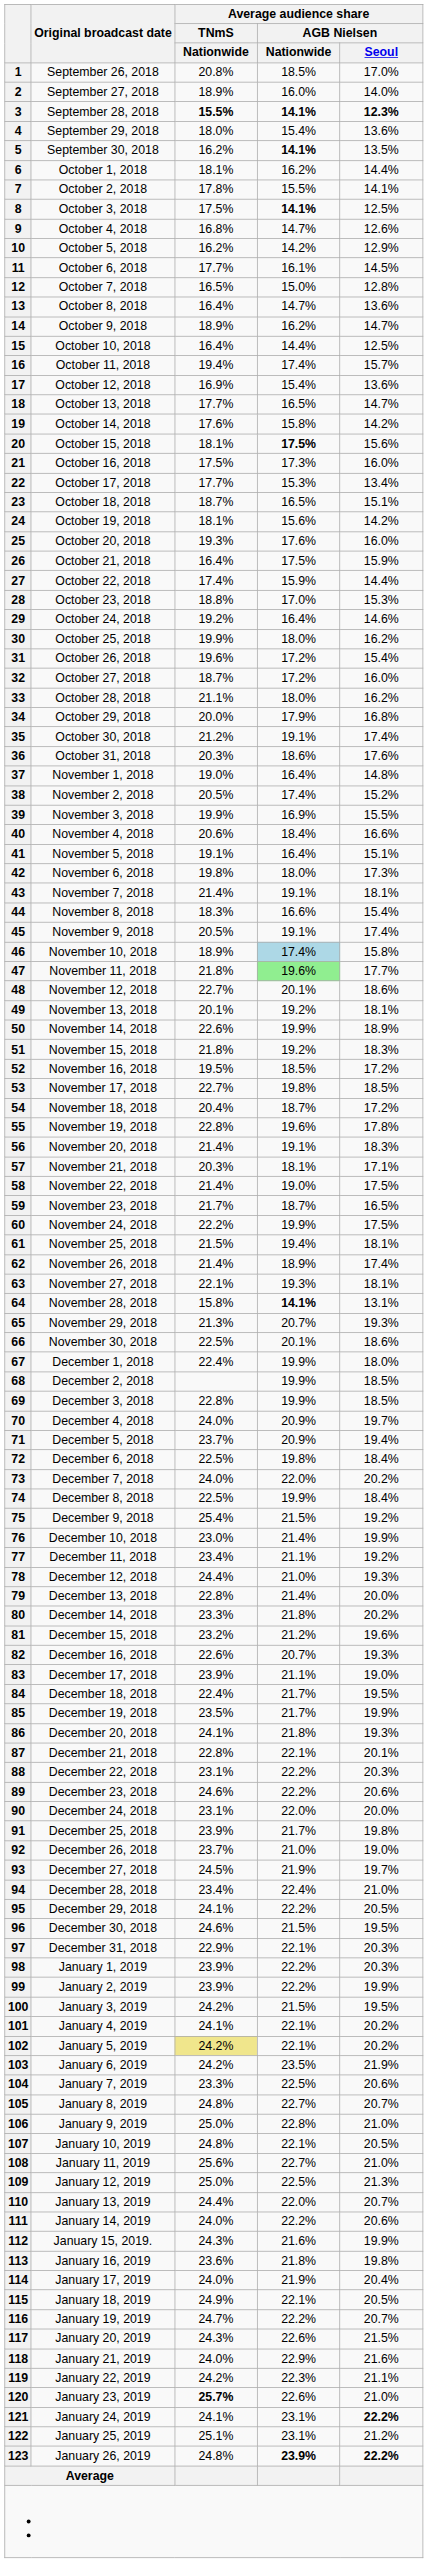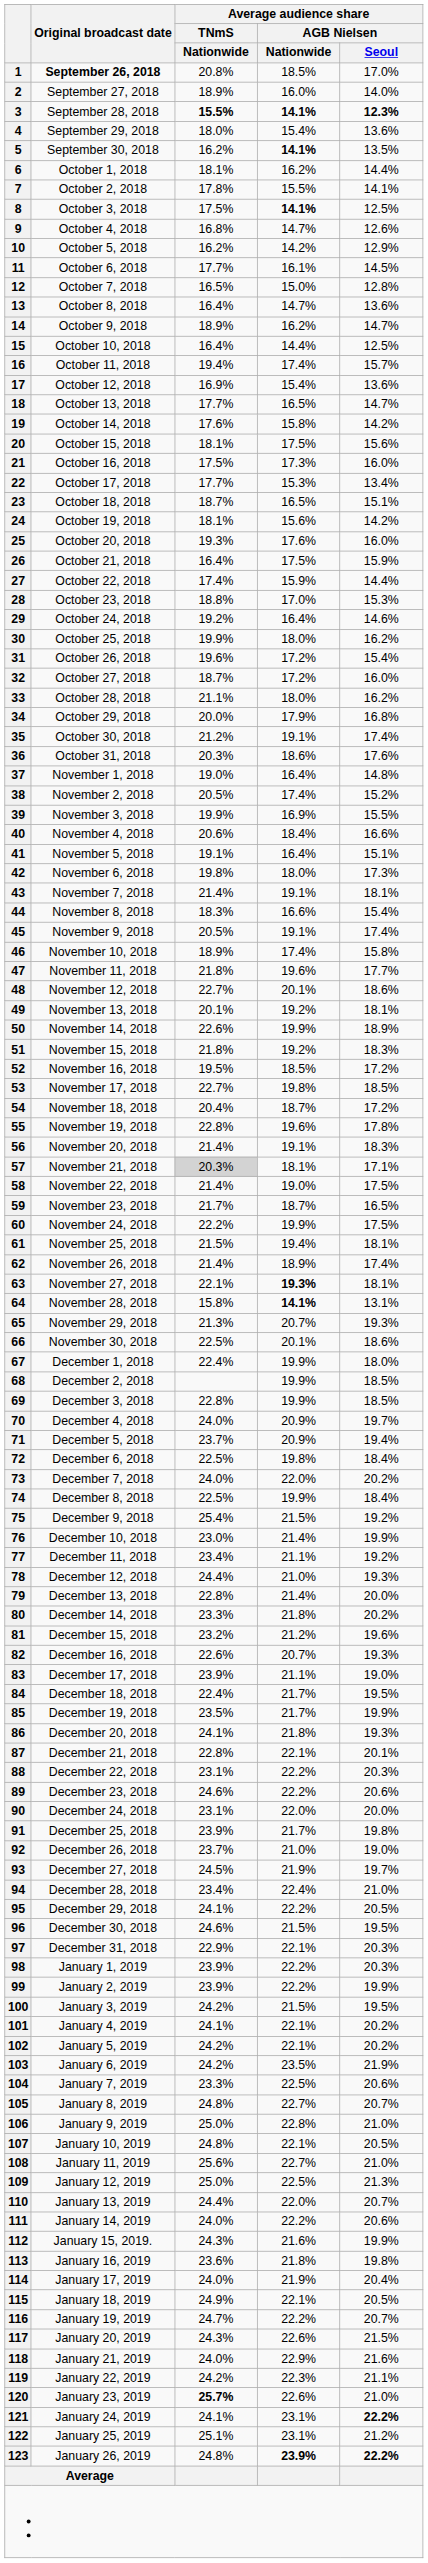(103, 72) normal -> (103, 72) bold
(299, 443) bold -> (299, 443) normal
(299, 951) lightblue background -> (299, 951) no background
(299, 971) lightgreen background -> (299, 971) no background
(216, 1166) no background -> (216, 1166) lightgrey background
(299, 1283) normal -> (299, 1283) bold
(216, 2045) khaki background -> (216, 2045) no background
